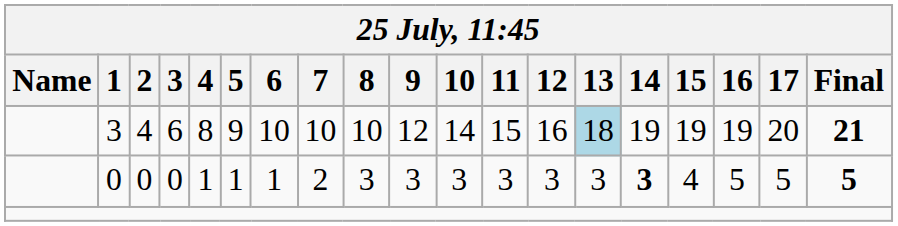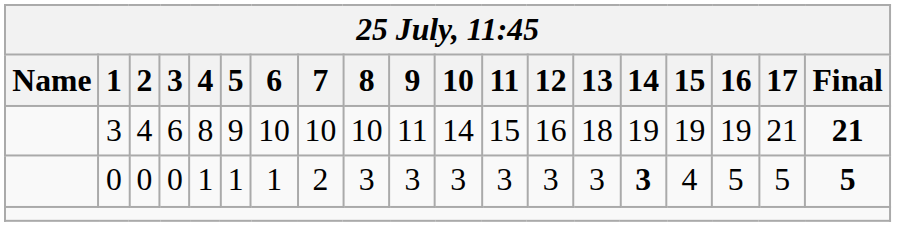(413, 130) 12 -> (412, 130) 11
(598, 130) lightblue background -> (597, 130) no background
(783, 130) 20 -> (782, 130) 21
